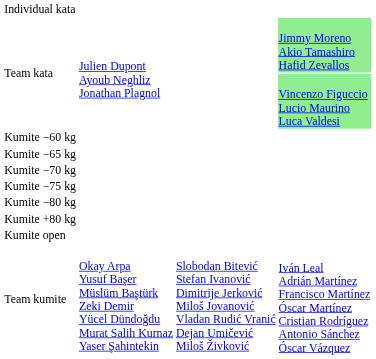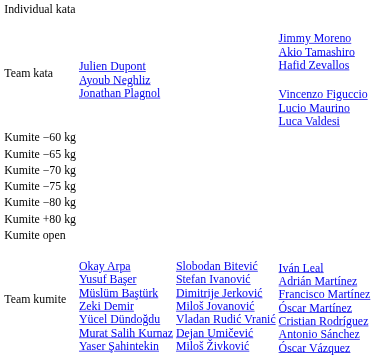(317, 51) lightgreen background -> (317, 51) no background
(323, 108) lightgreen background -> (323, 108) no background
